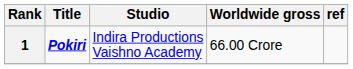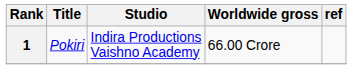(67, 44) bold -> (67, 44) normal
